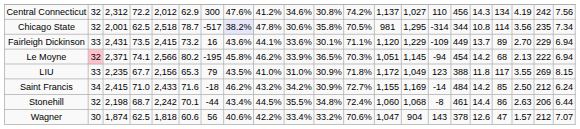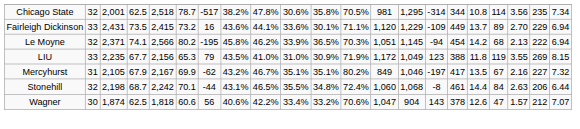- row: (46, 12)
(239, 27) lavender background -> (236, 12) no background
(96, 57) pink background -> (93, 42) no background
(359, 72) 71.8% -> (356, 57) 71.9%
(502, 72) 117 -> (499, 57) 119
+ row: (45, 72)
- row: (46, 87)
(239, 101) 43.4% -> (236, 87) 43.1%
(269, 101) 44.5% -> (266, 87) 46.5%
(502, 101) 86 -> (499, 87) 84
